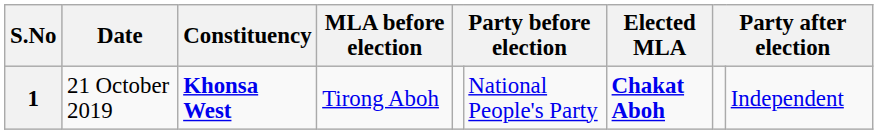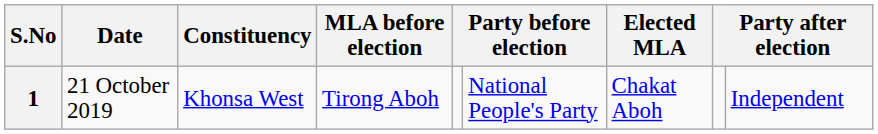(221, 97) bold -> (243, 97) normal
(648, 97) bold -> (644, 97) normal
